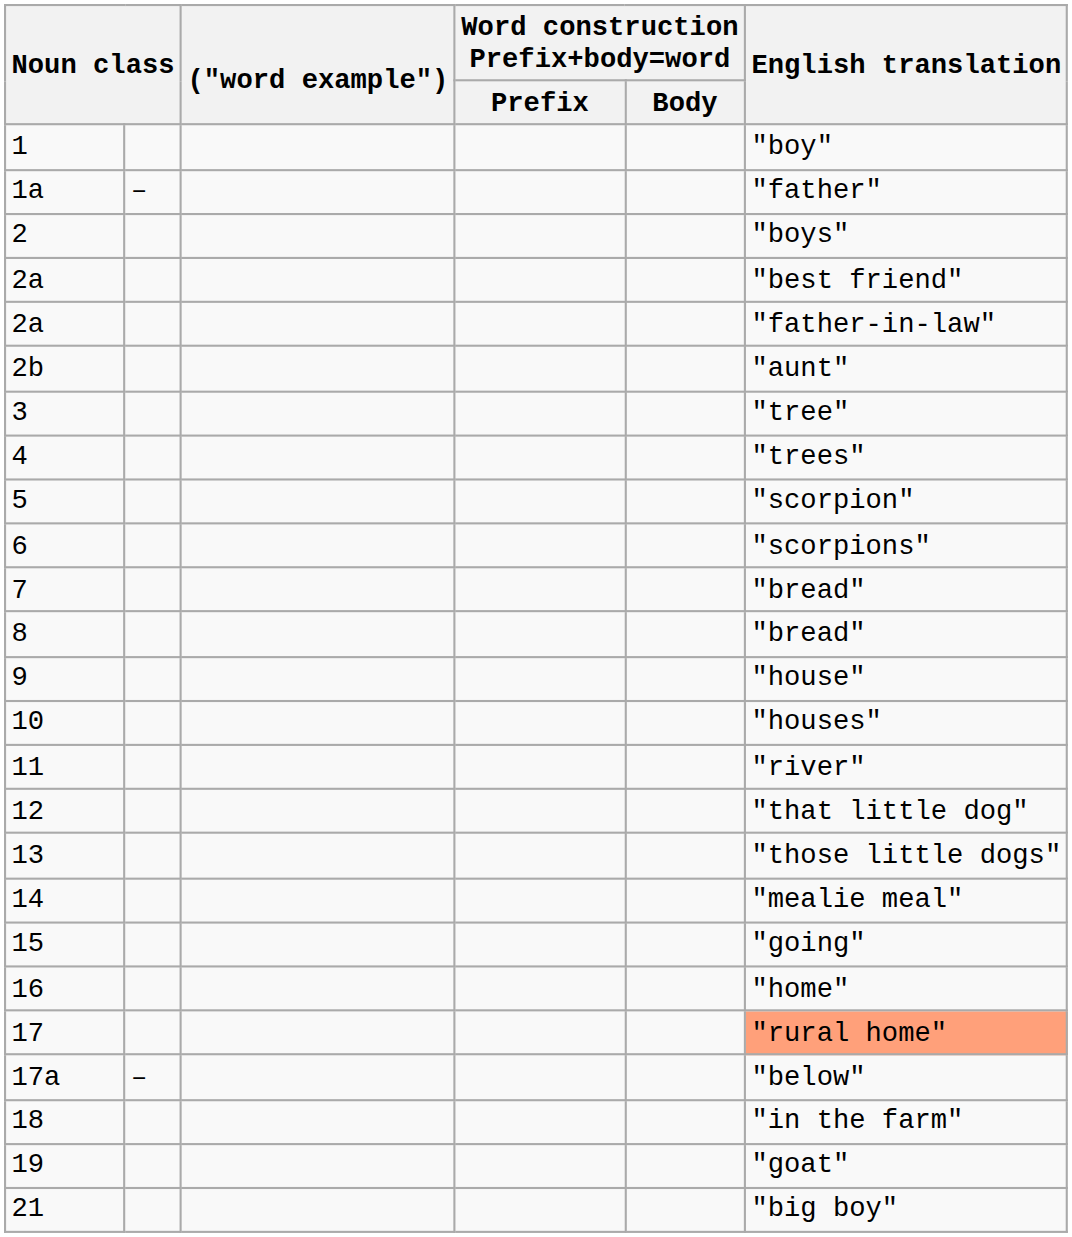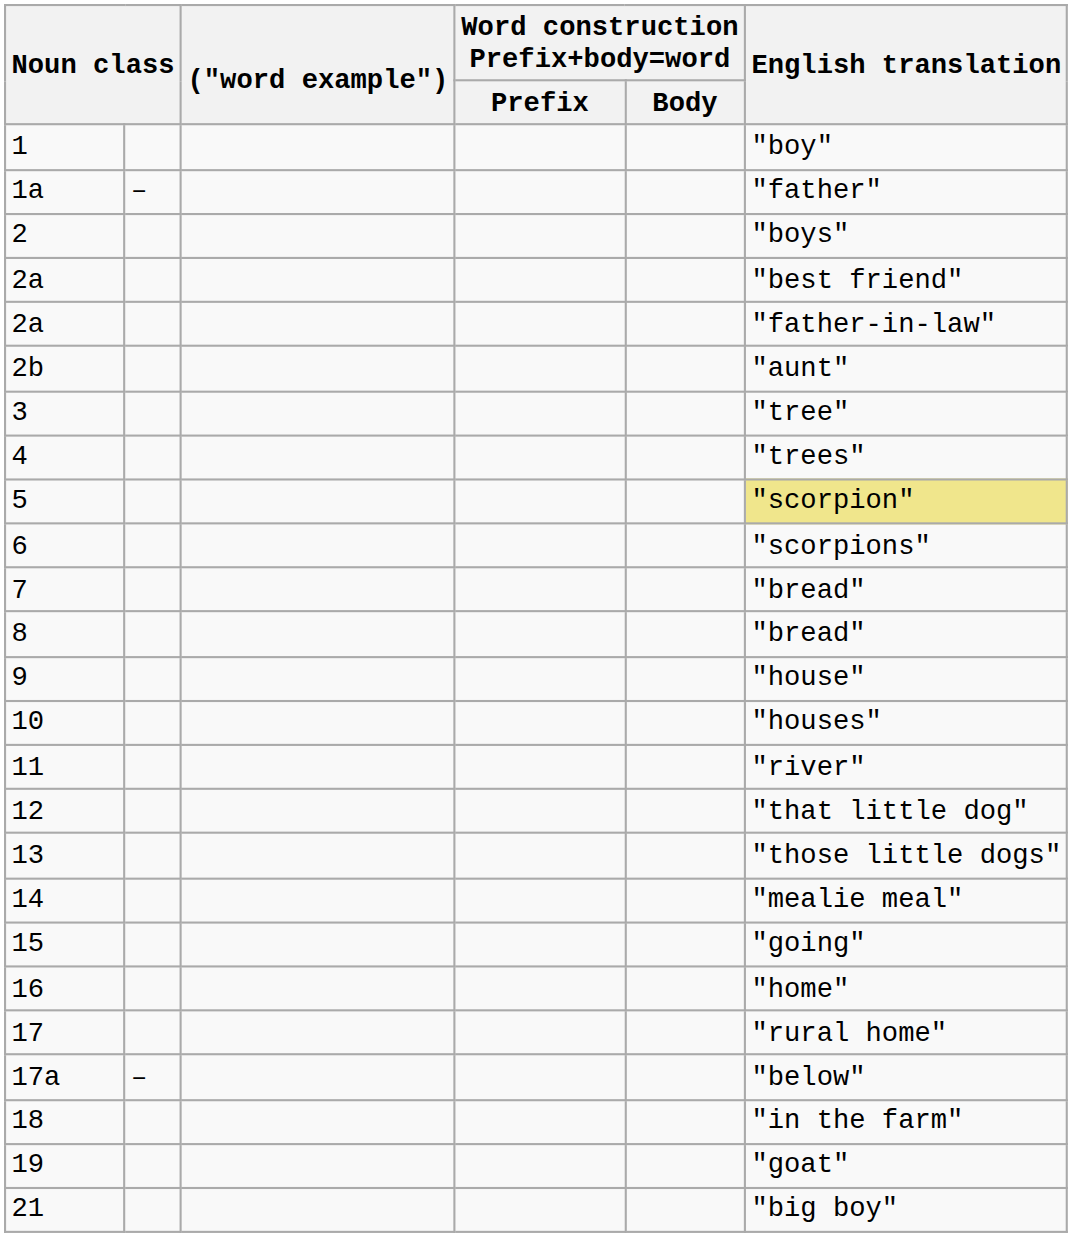(833, 501) no background -> (833, 501) khaki background
(849, 1033) lightsalmon background -> (849, 1033) no background
